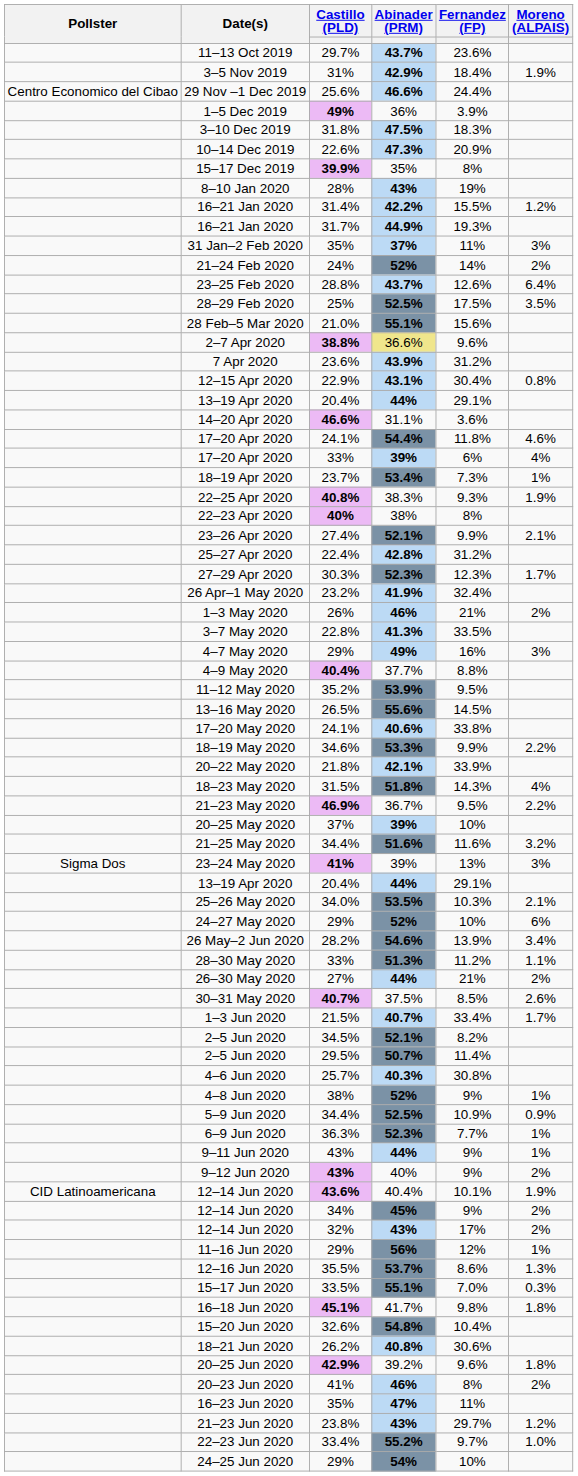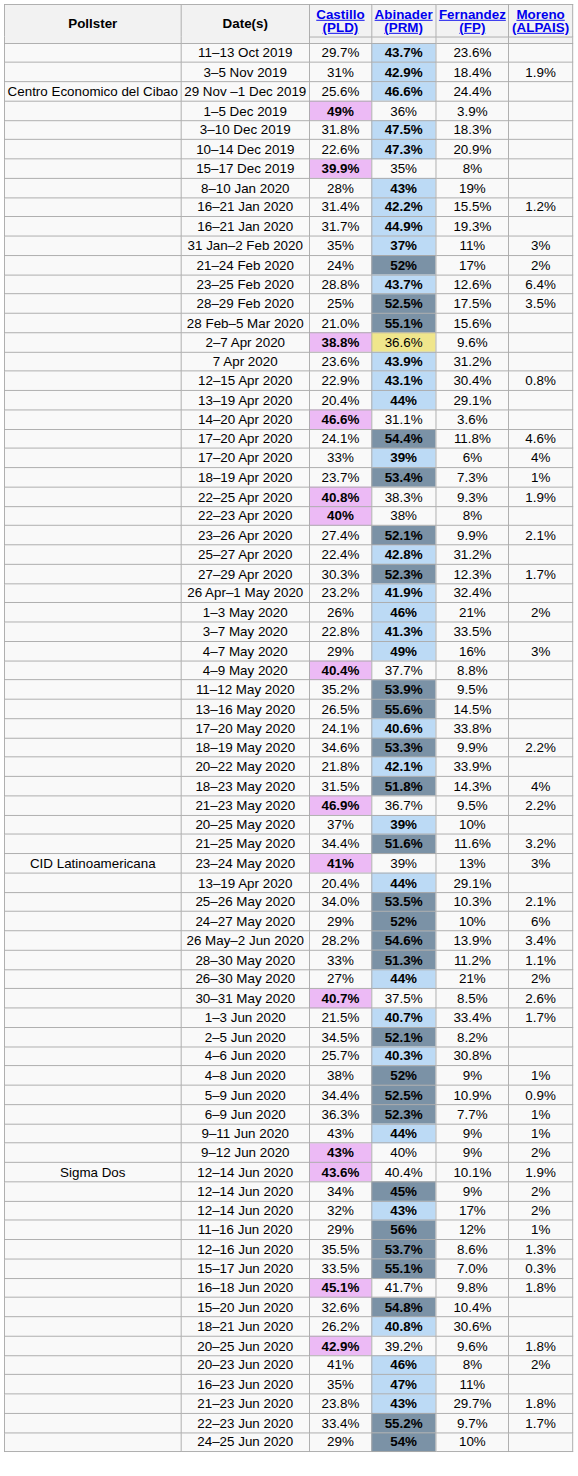(472, 265) 14% -> (472, 265) 17%
(93, 864) Sigma Dos -> (93, 864) CID Latinoamericana
- row: (245, 1057)
(93, 1192) CID Latinoamericana -> (93, 1172) Sigma Dos
(541, 1423) 1.2% -> (541, 1404) 1.8%
(541, 1443) 1.0% -> (541, 1423) 1.7%
